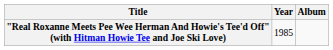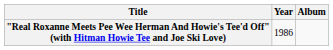(284, 32) 1985 -> (284, 32) 1986
